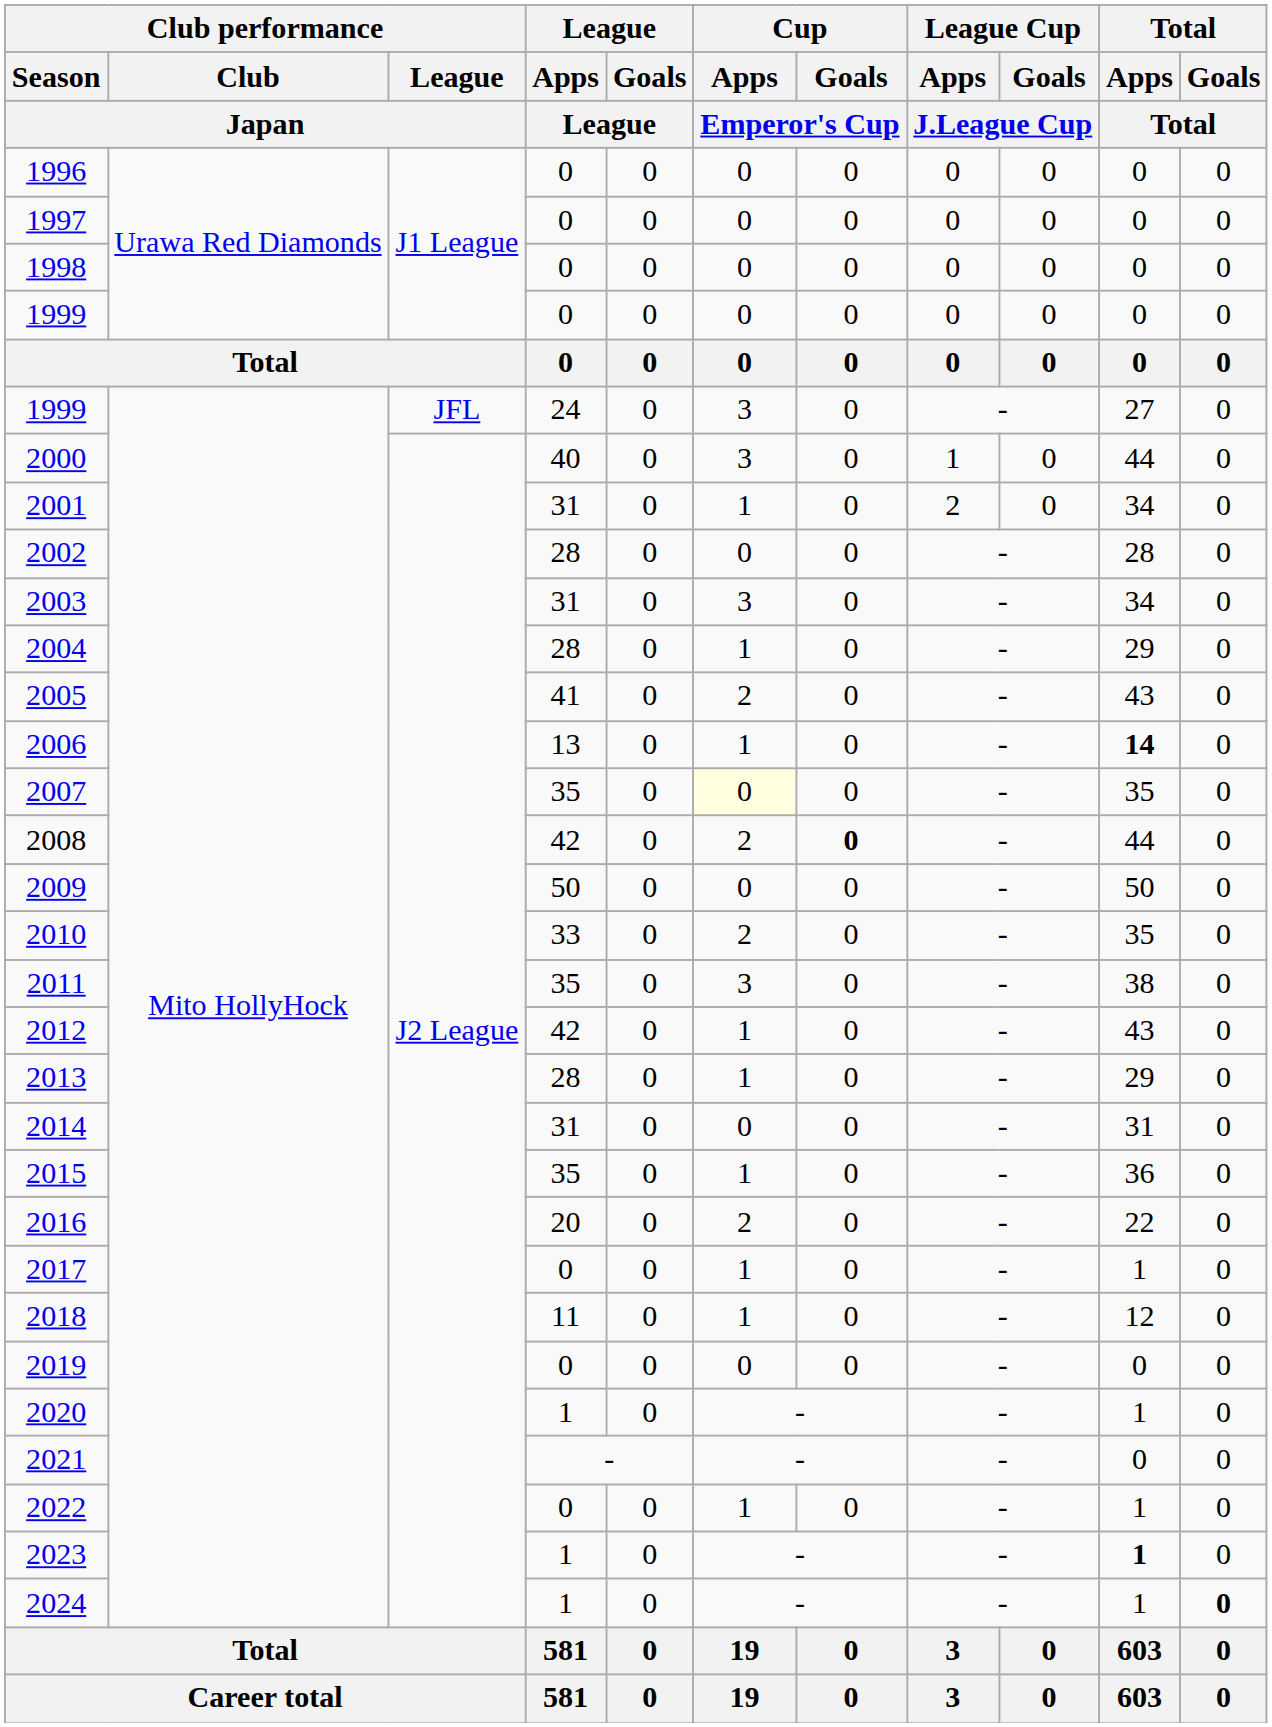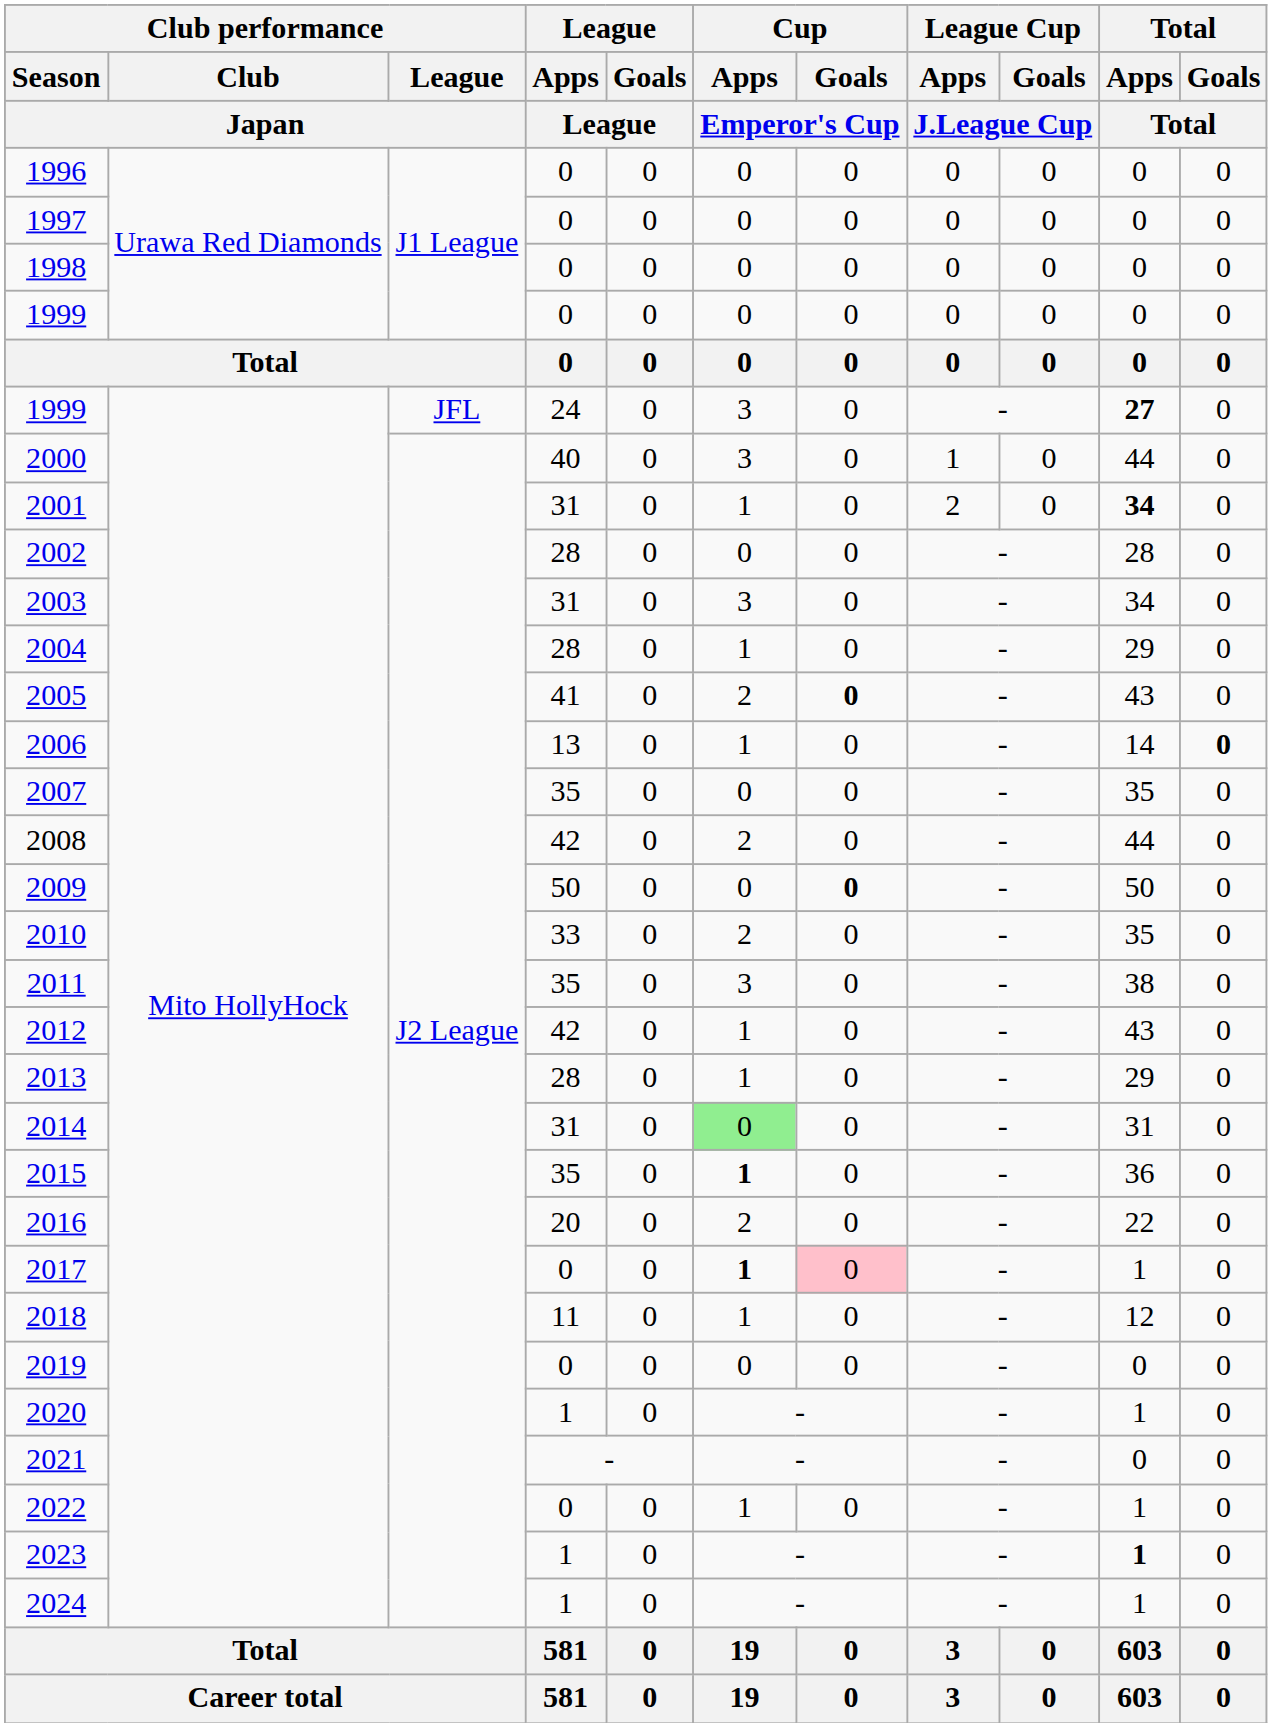(1139, 409) normal -> (1139, 409) bold
(1139, 505) normal -> (1139, 505) bold
(851, 696) normal -> (851, 696) bold
(1139, 743) bold -> (1139, 743) normal
(1224, 743) normal -> (1224, 743) bold
(745, 791) lightyellow background -> (745, 791) no background
(851, 839) bold -> (851, 839) normal
(851, 887) normal -> (851, 887) bold
(745, 1125) no background -> (745, 1125) lightgreen background
(745, 1173) normal -> (745, 1173) bold
(745, 1268) normal -> (745, 1268) bold
(851, 1268) no background -> (851, 1268) pink background
(1224, 1602) bold -> (1224, 1602) normal
